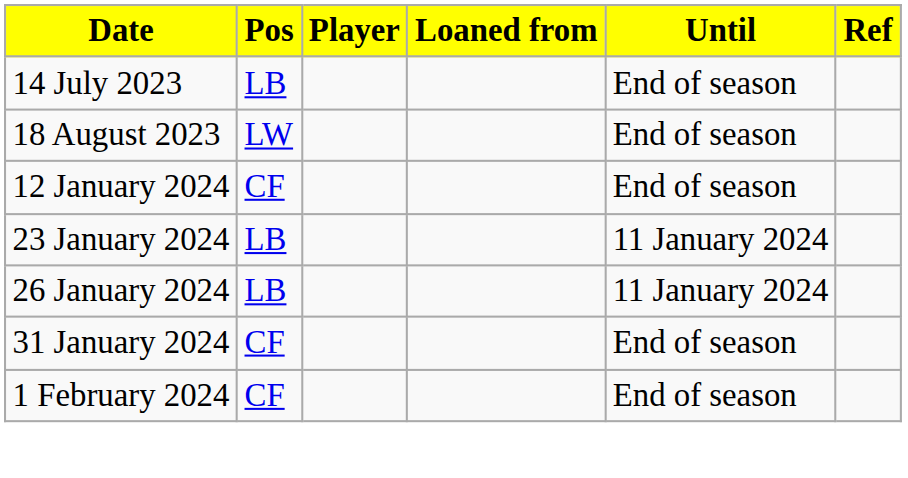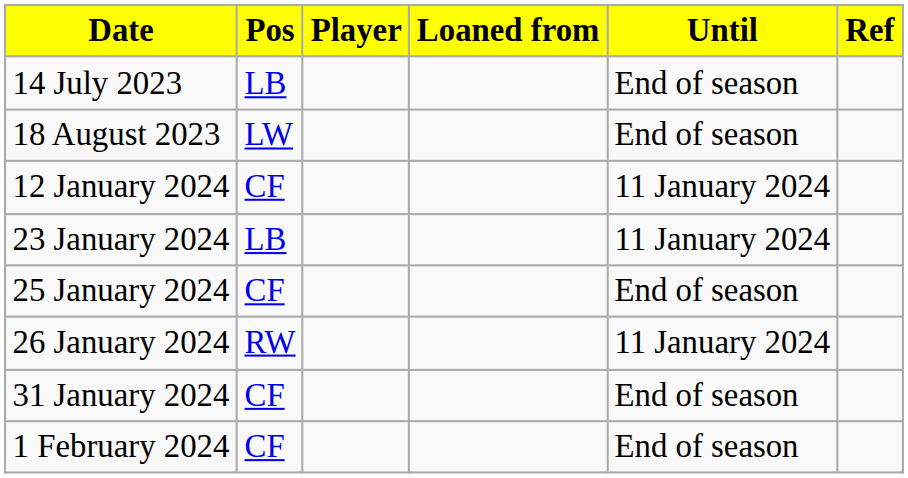(705, 186) End of season -> (722, 186) 11 January 2024
+ row: (121, 290)
(265, 290) LB -> (270, 342) RW
